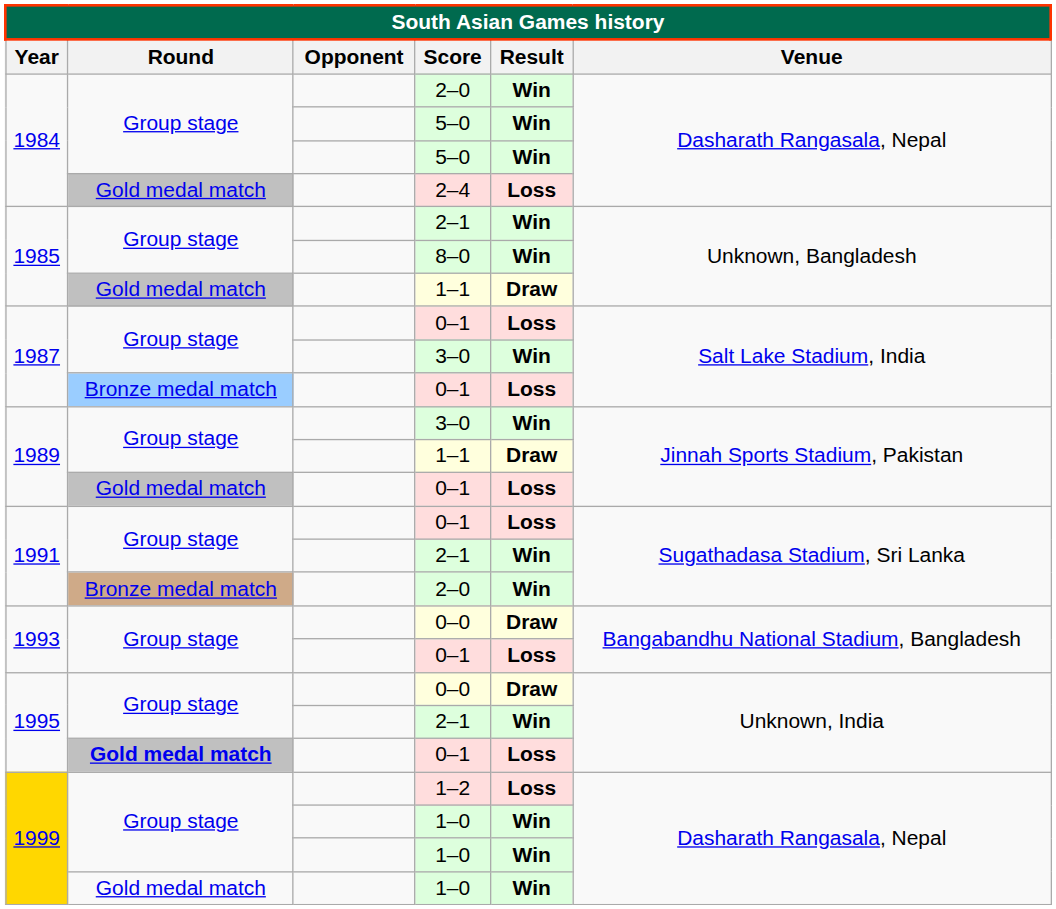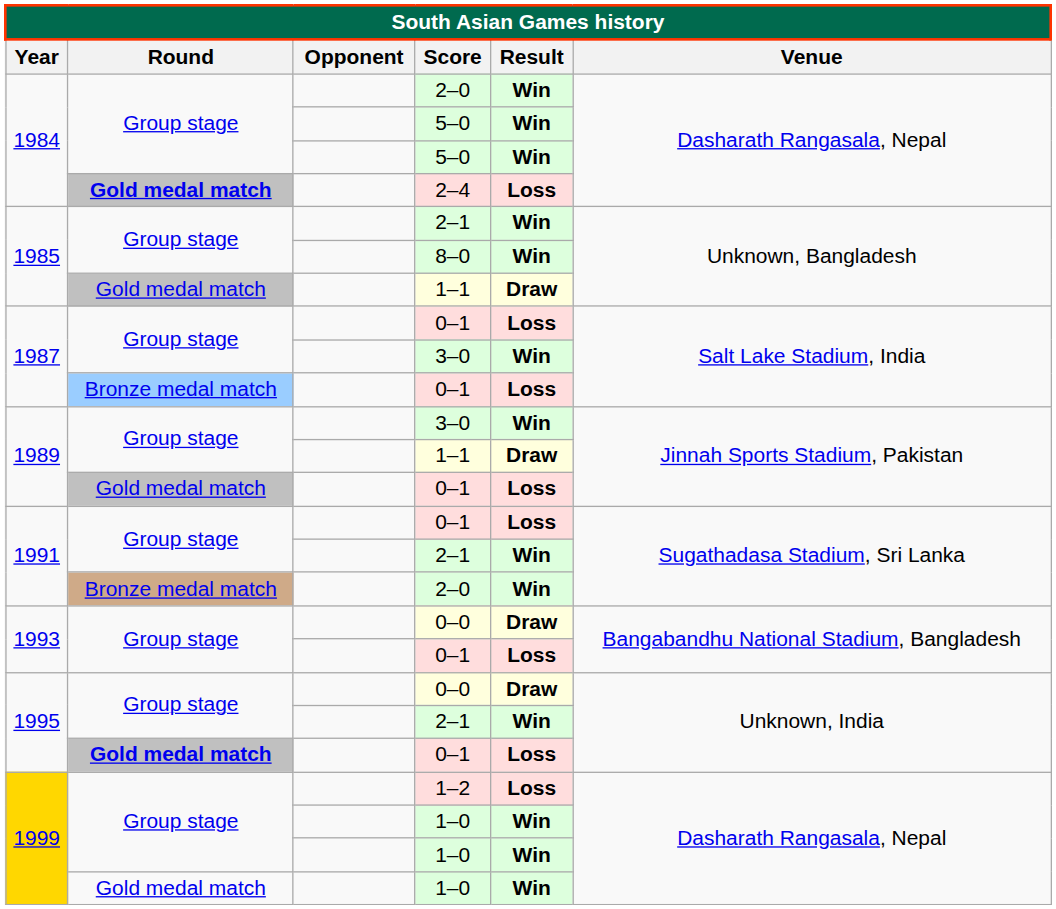(181, 189) normal -> (181, 189) bold
